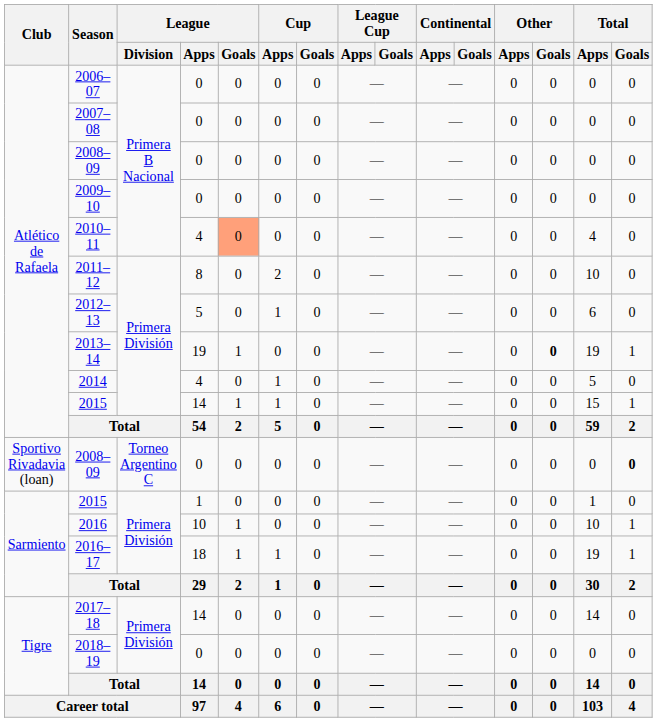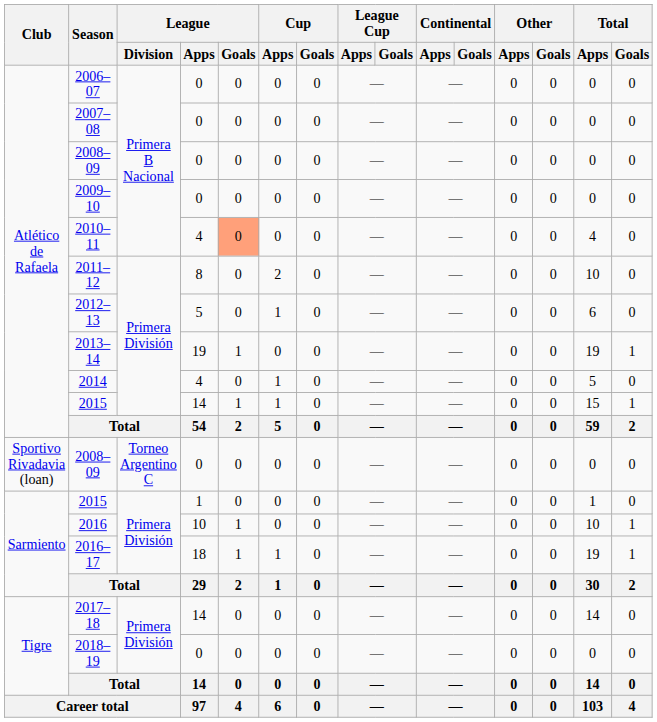(553, 351) bold -> (553, 351) normal
(632, 464) bold -> (632, 464) normal
